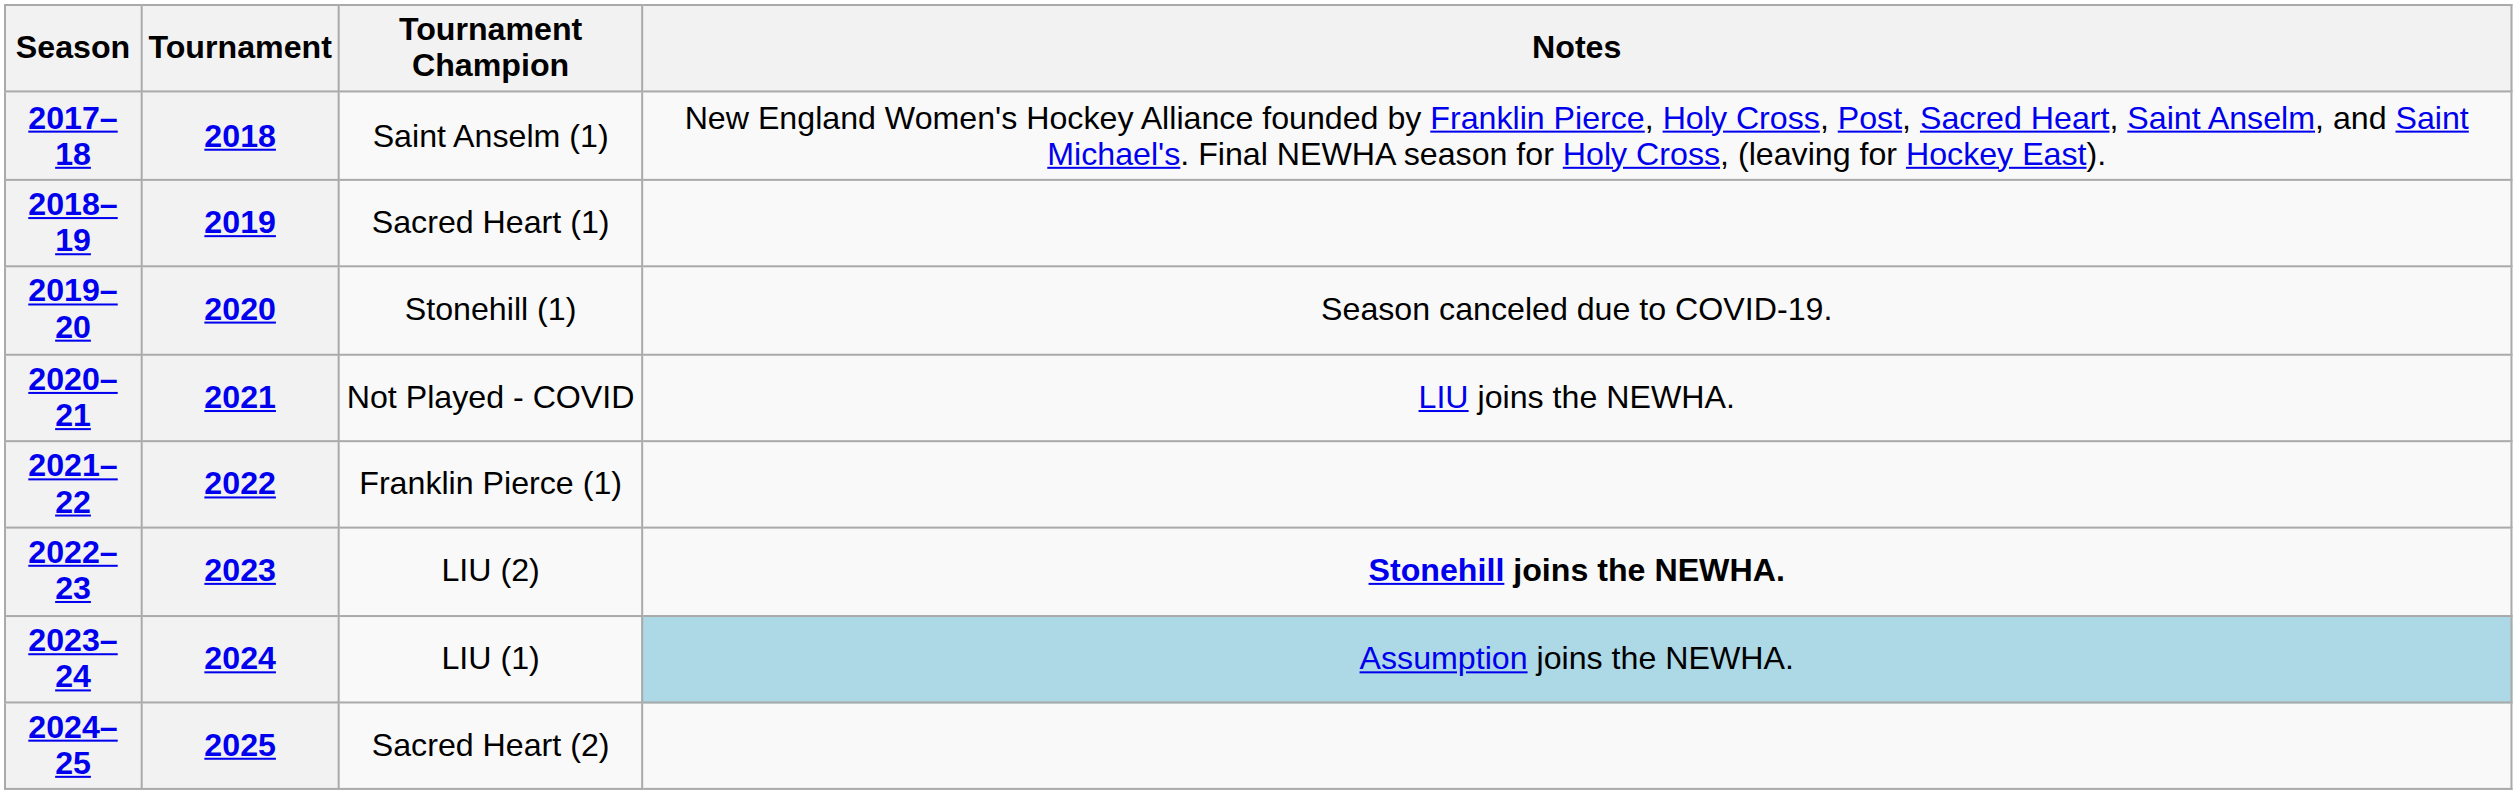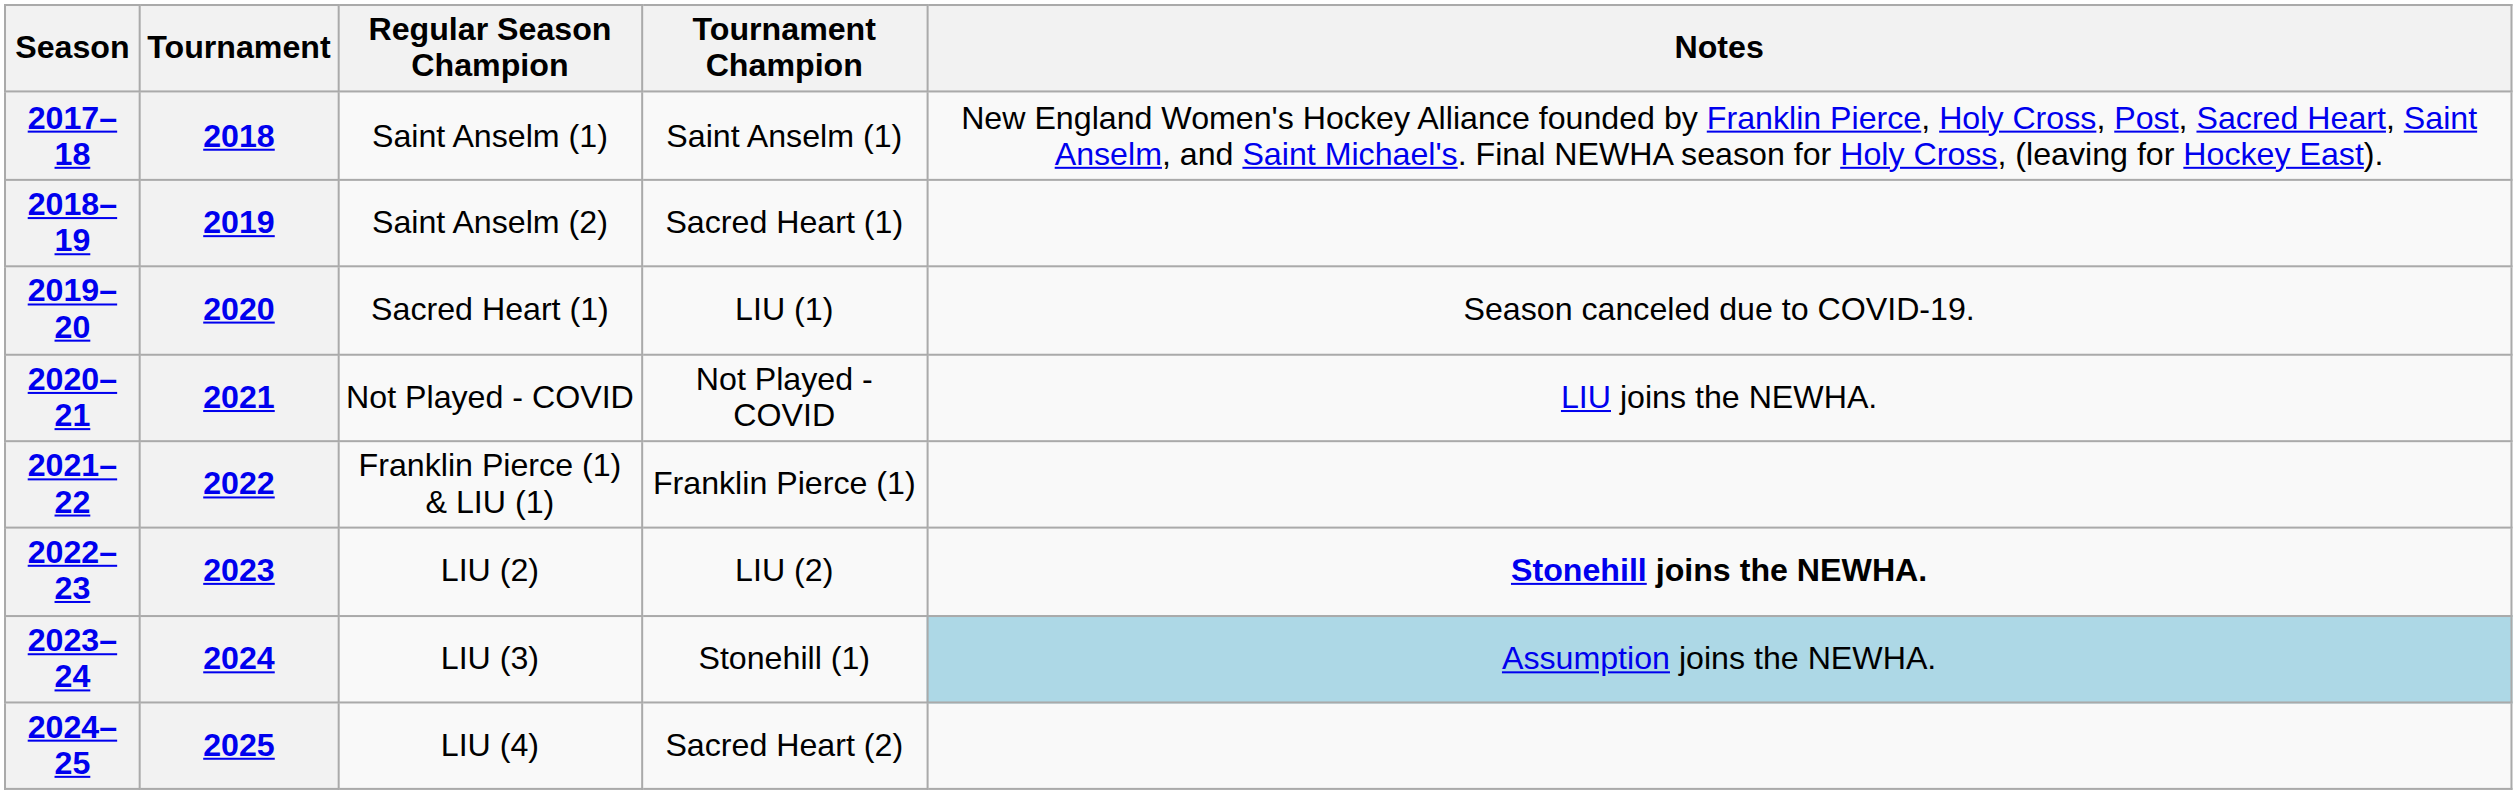+ column: (490, 48)
(491, 309) Stonehill (1) -> (784, 309) LIU (1)
(491, 658) LIU (1) -> (784, 658) Stonehill (1)
